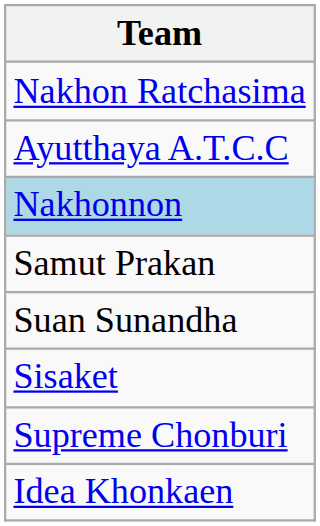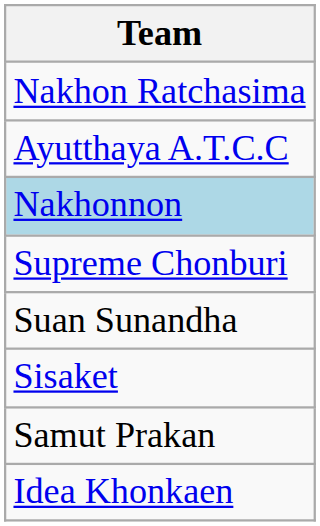(114, 262) Samut Prakan -> (151, 262) Supreme Chonburi
(151, 434) Supreme Chonburi -> (114, 434) Samut Prakan
